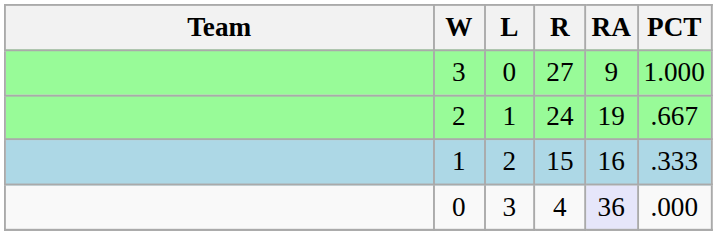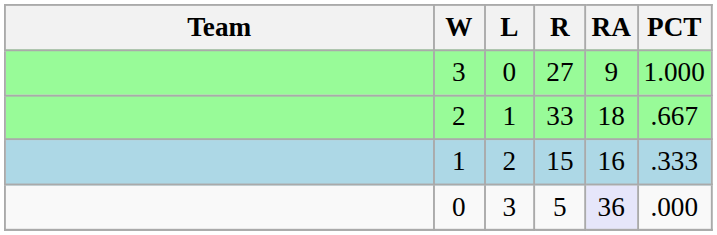(560, 117) 24 -> (560, 117) 33
(611, 117) 19 -> (611, 117) 18
(560, 206) 4 -> (560, 206) 5
